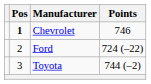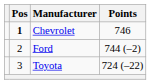(123, 48) 724 (–22) -> (123, 48) 744 (–2)
(123, 66) 744 (–2) -> (123, 66) 724 (–22)
